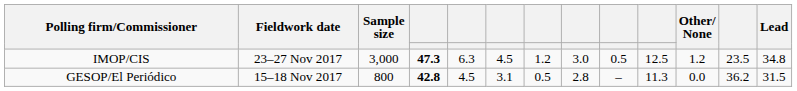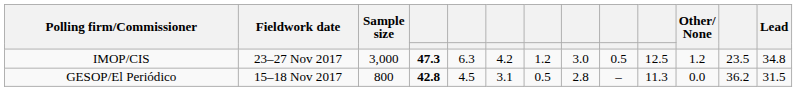(505, 59) 4.5 -> (505, 59) 4.2
